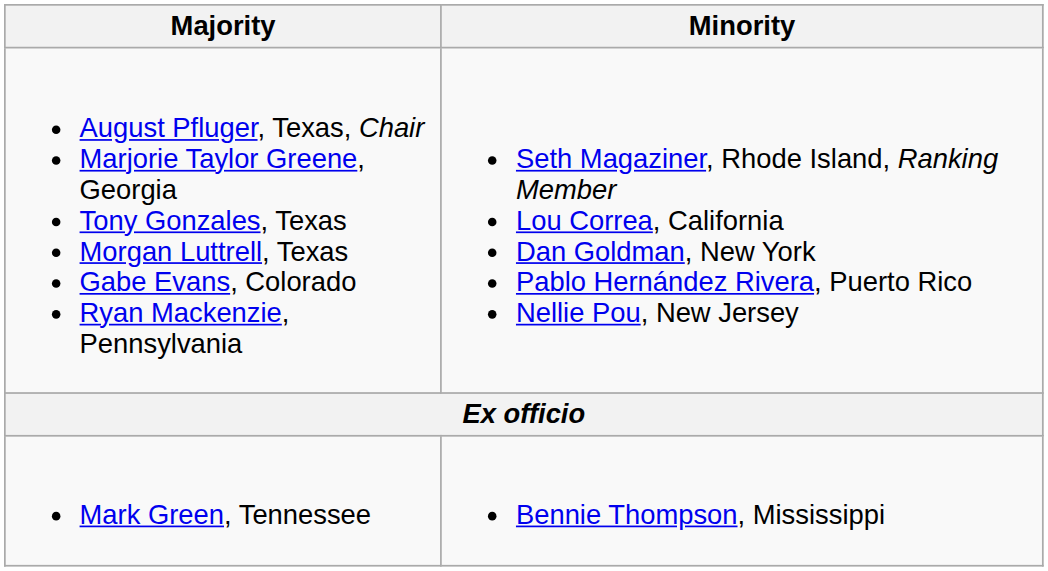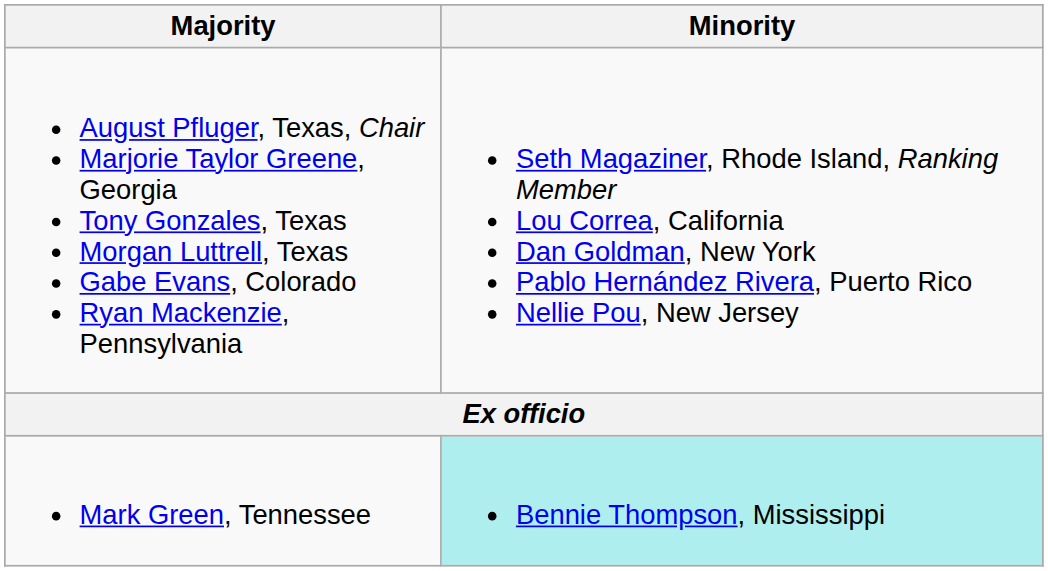(742, 516) no background -> (742, 516) paleturquoise background
